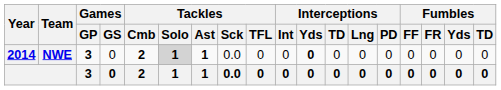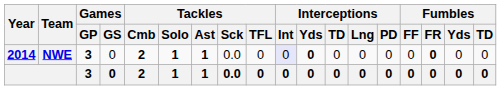(175, 54) lightgrey background -> (175, 54) no background
(286, 54) no background -> (286, 54) lavender background
(433, 54) normal -> (433, 54) bold
